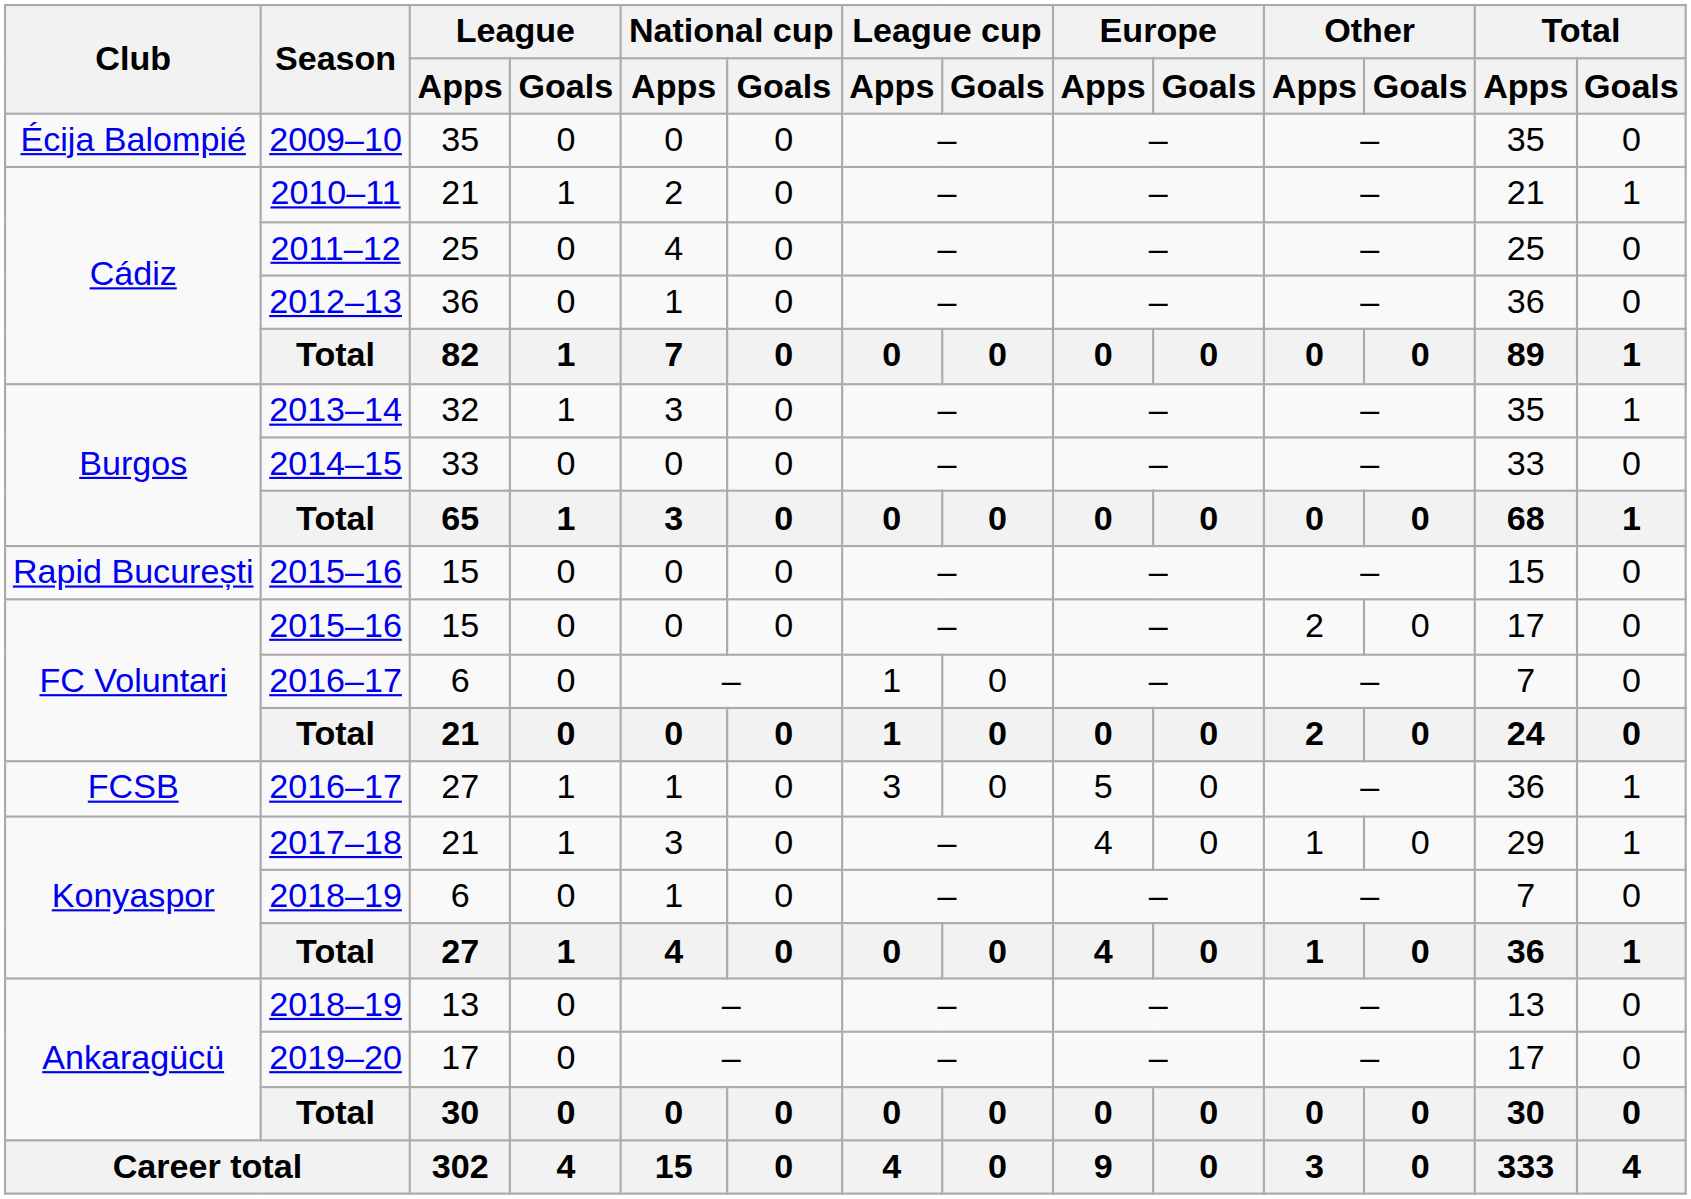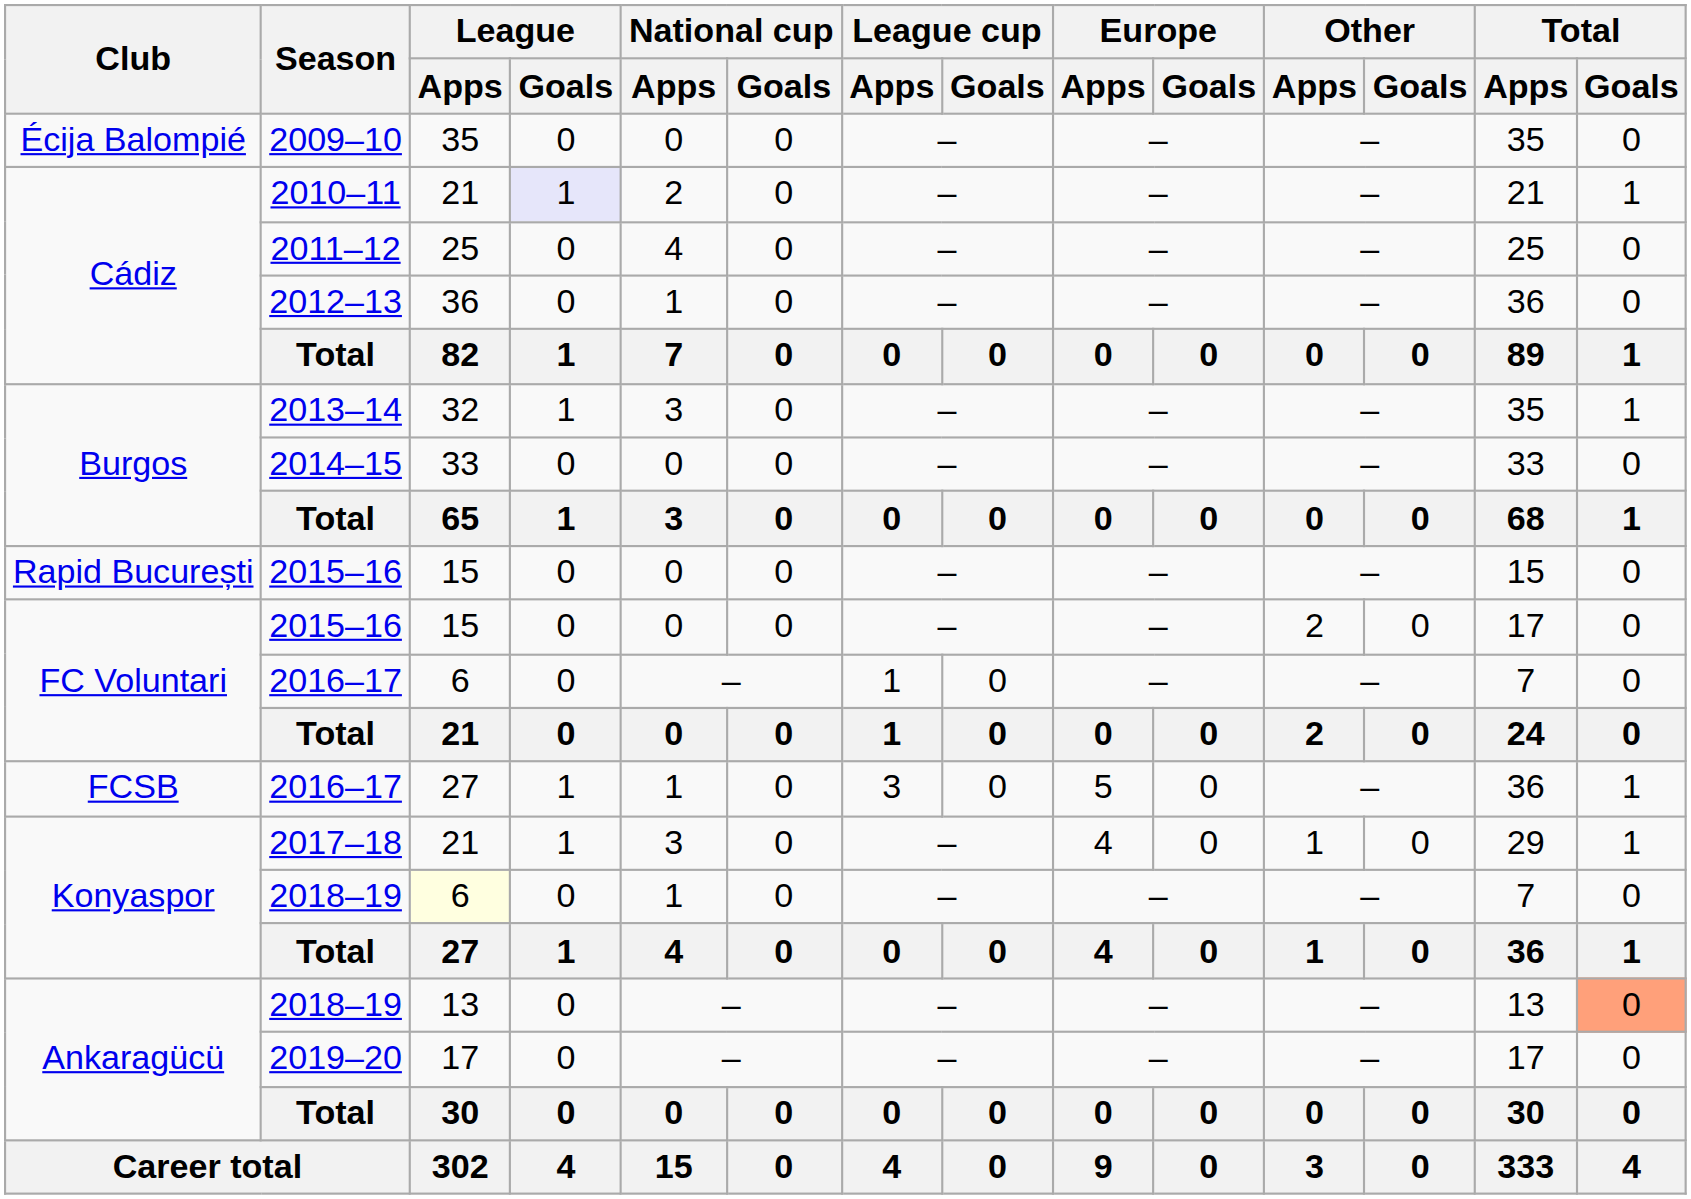(566, 193) no background -> (566, 193) lavender background
(460, 896) no background -> (460, 896) lightyellow background
(1631, 1004) no background -> (1631, 1004) lightsalmon background
